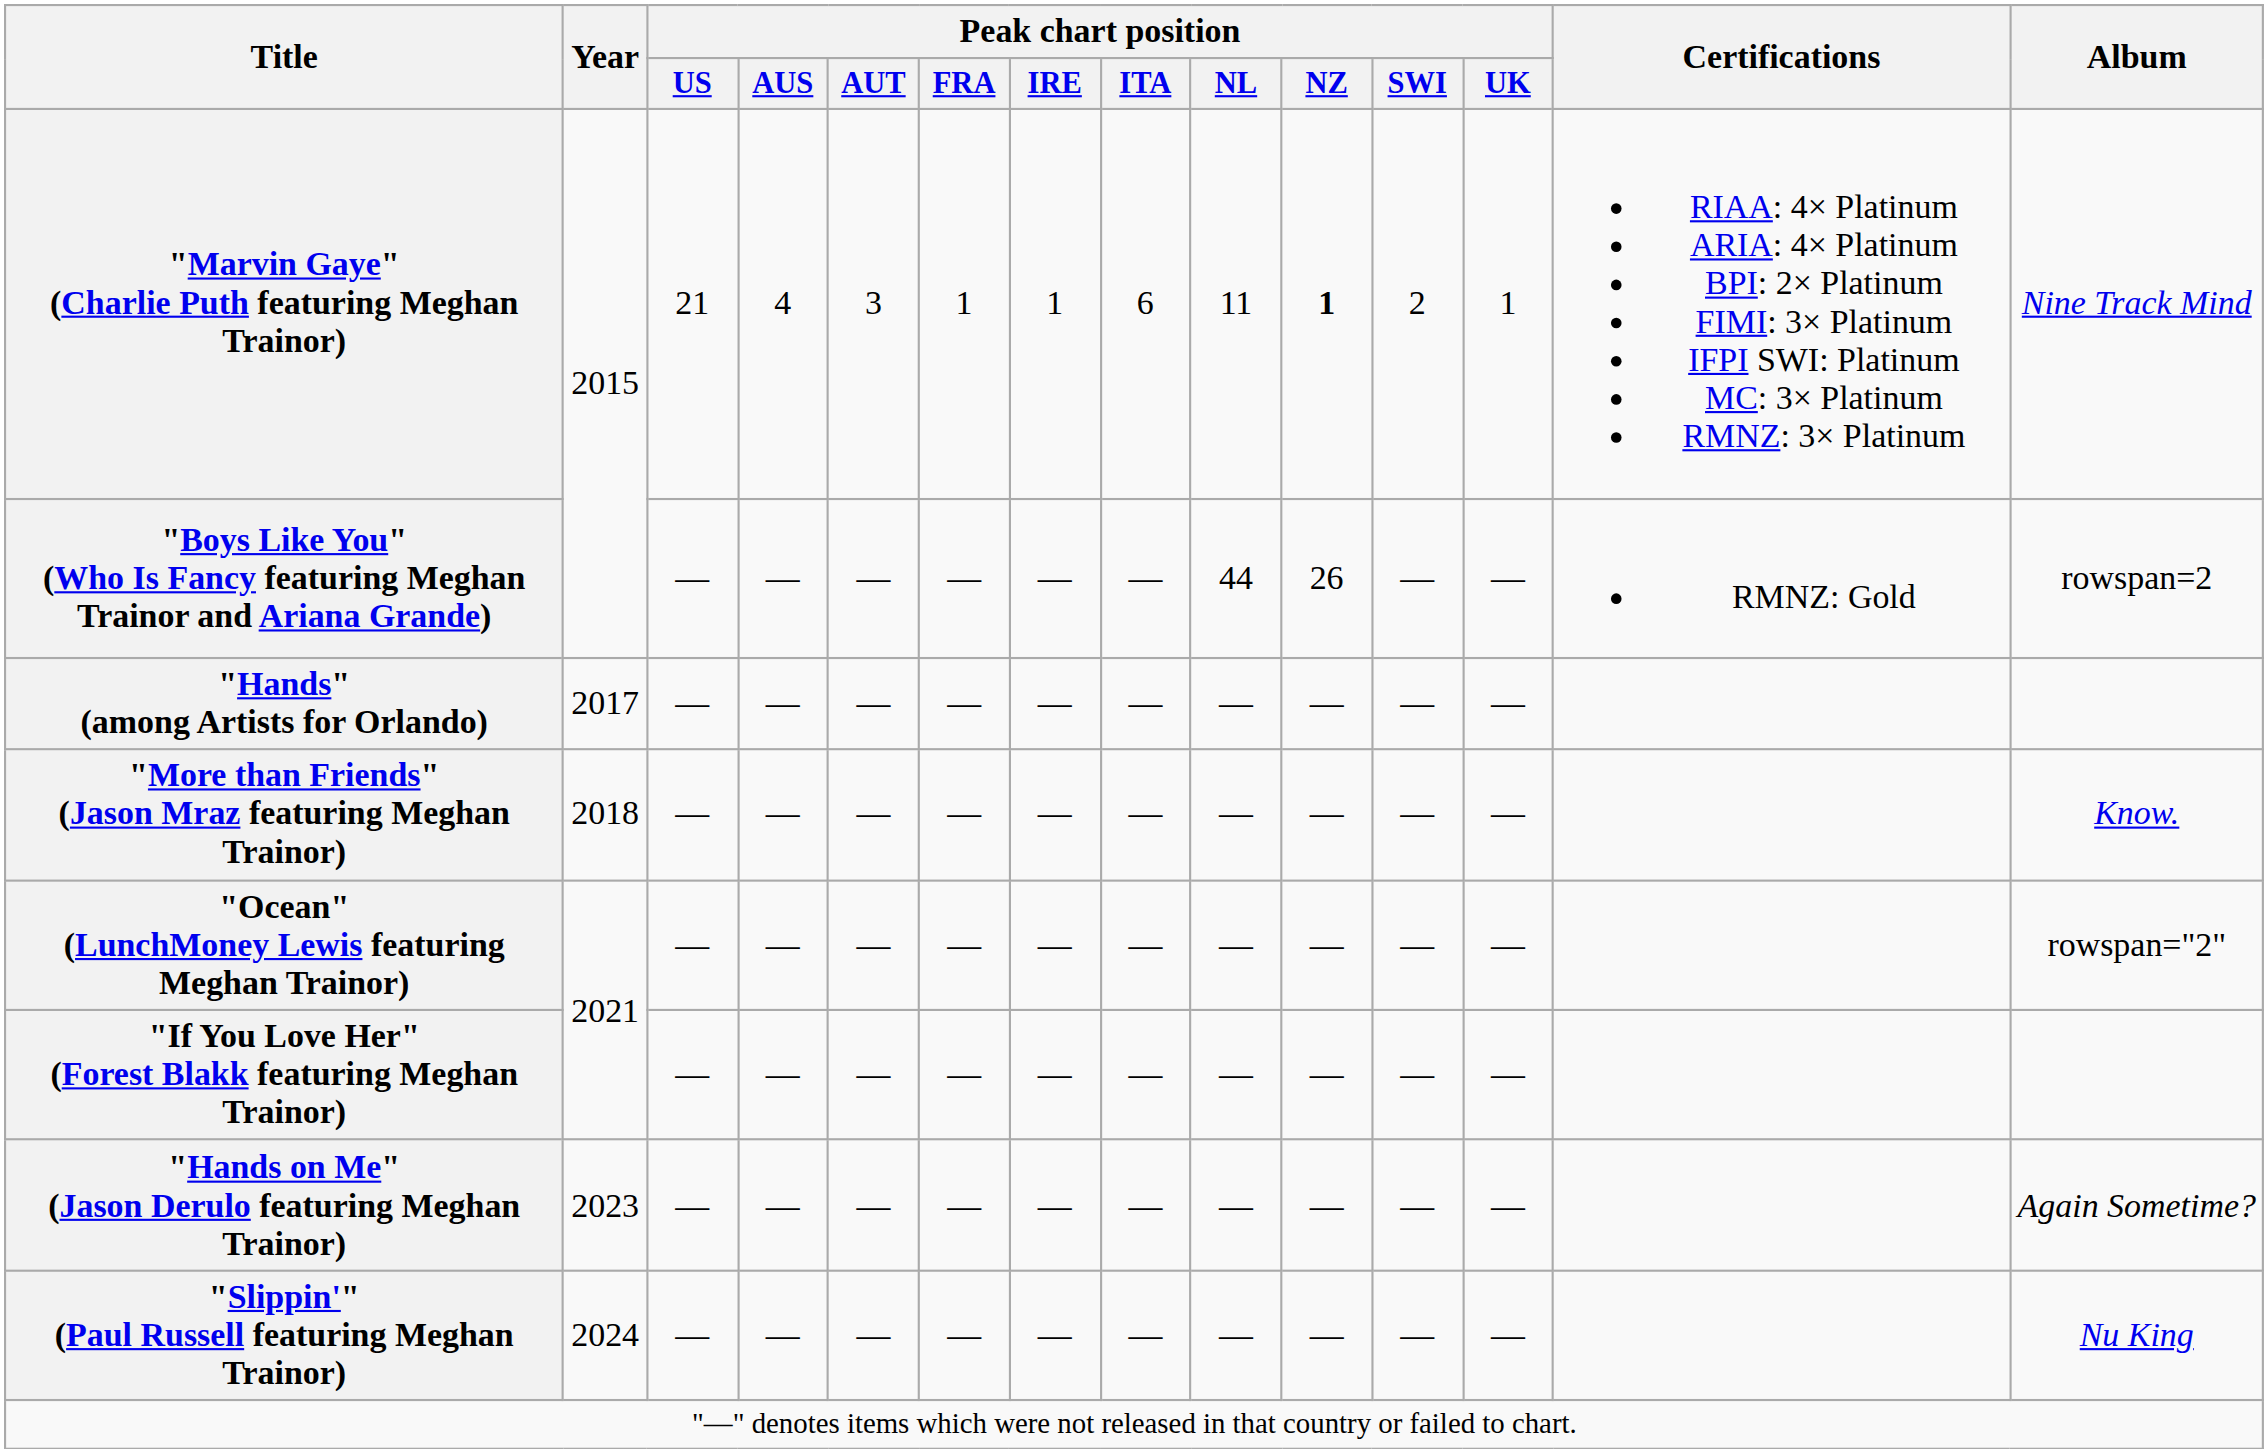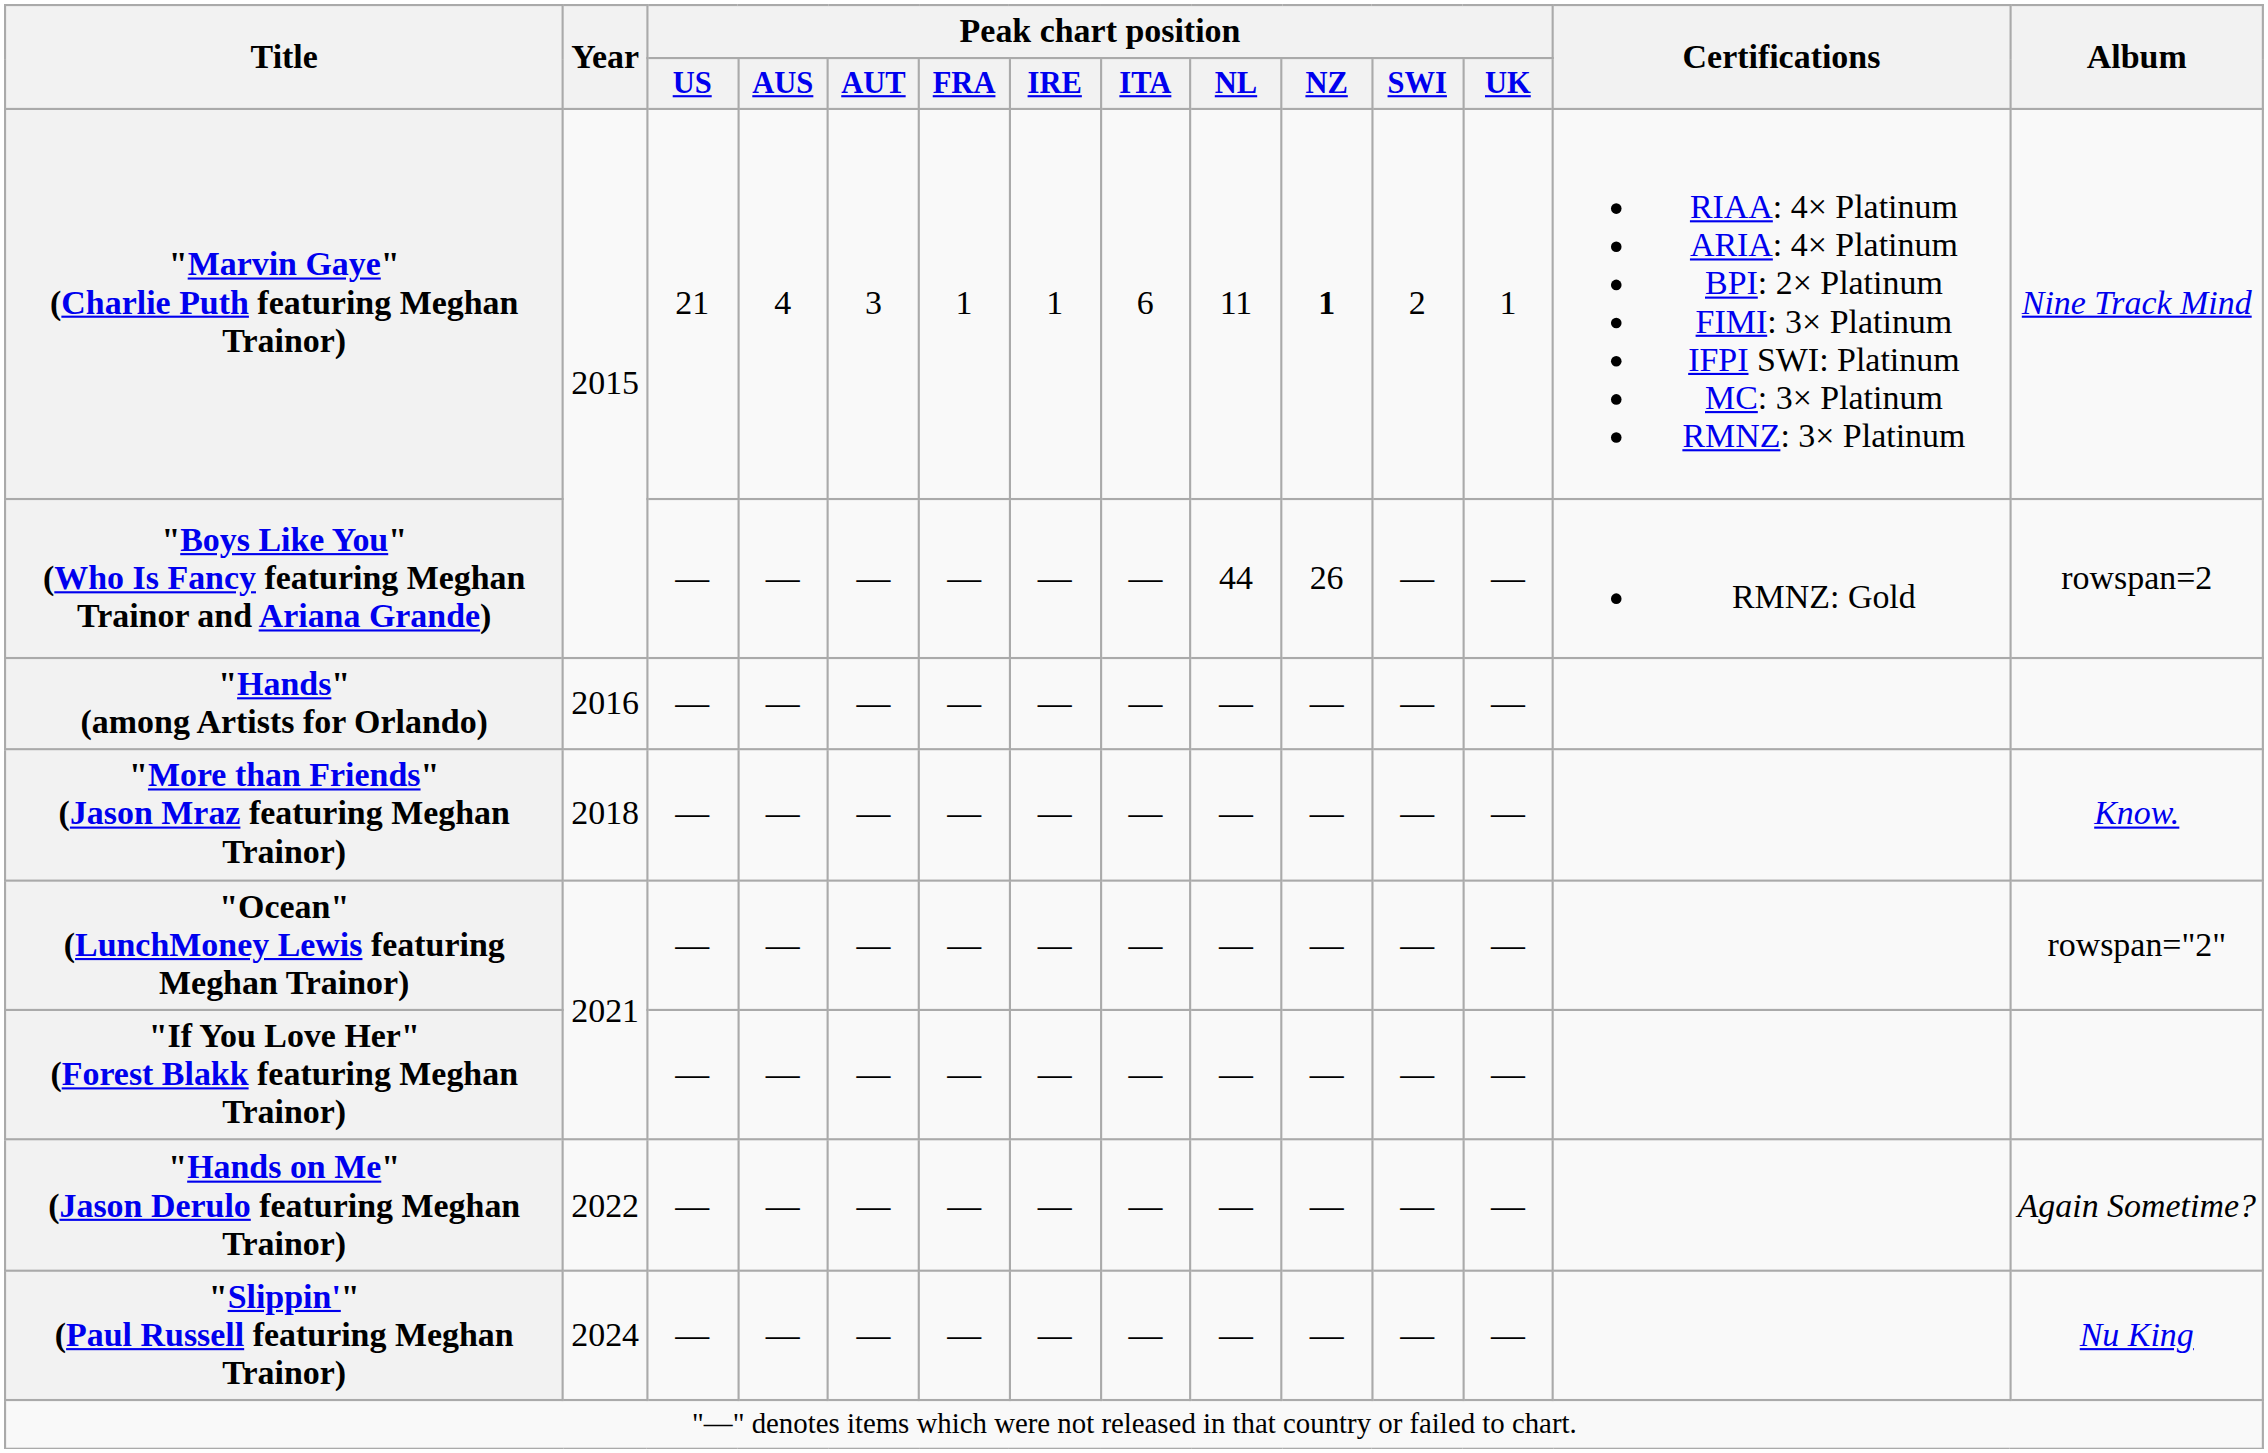(605, 703) 2017 -> (605, 703) 2016
(605, 1204) 2023 -> (605, 1204) 2022
